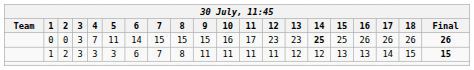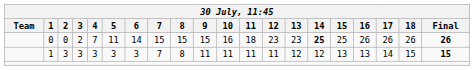(80, 40) 3 -> (80, 40) 2
(251, 40) 17 -> (251, 40) 18
(66, 54) 2 -> (66, 54) 3
(136, 54) 6 -> (136, 54) 3
